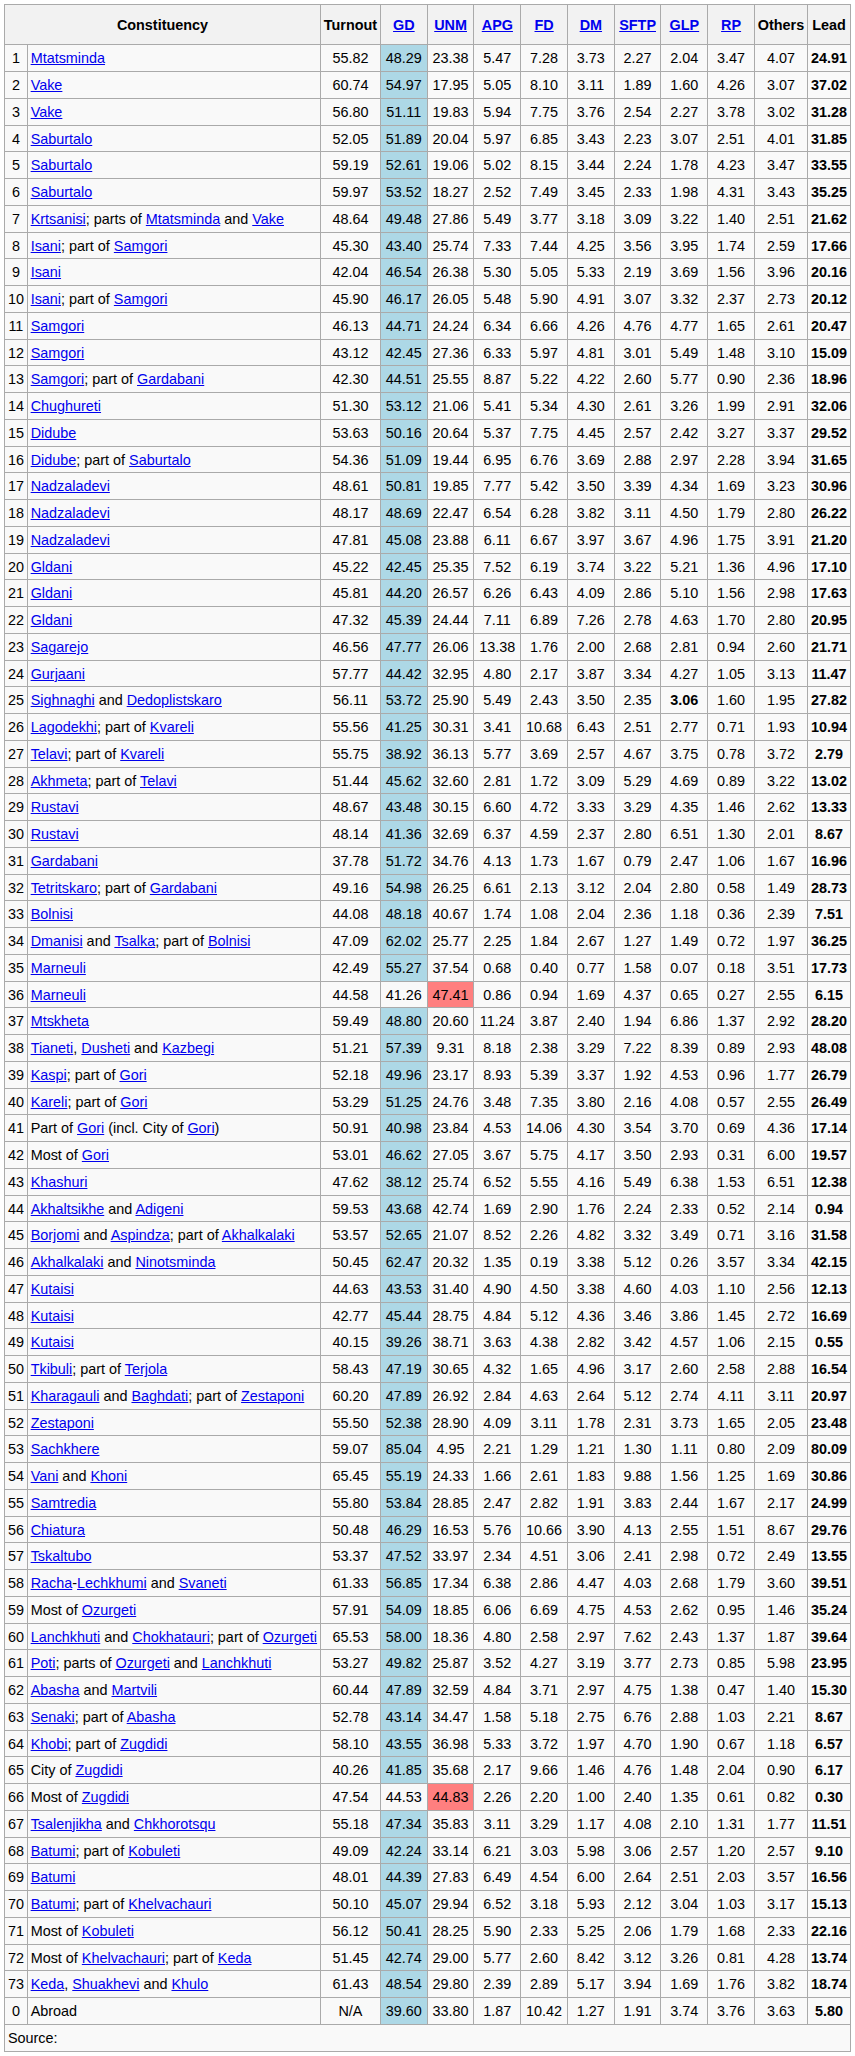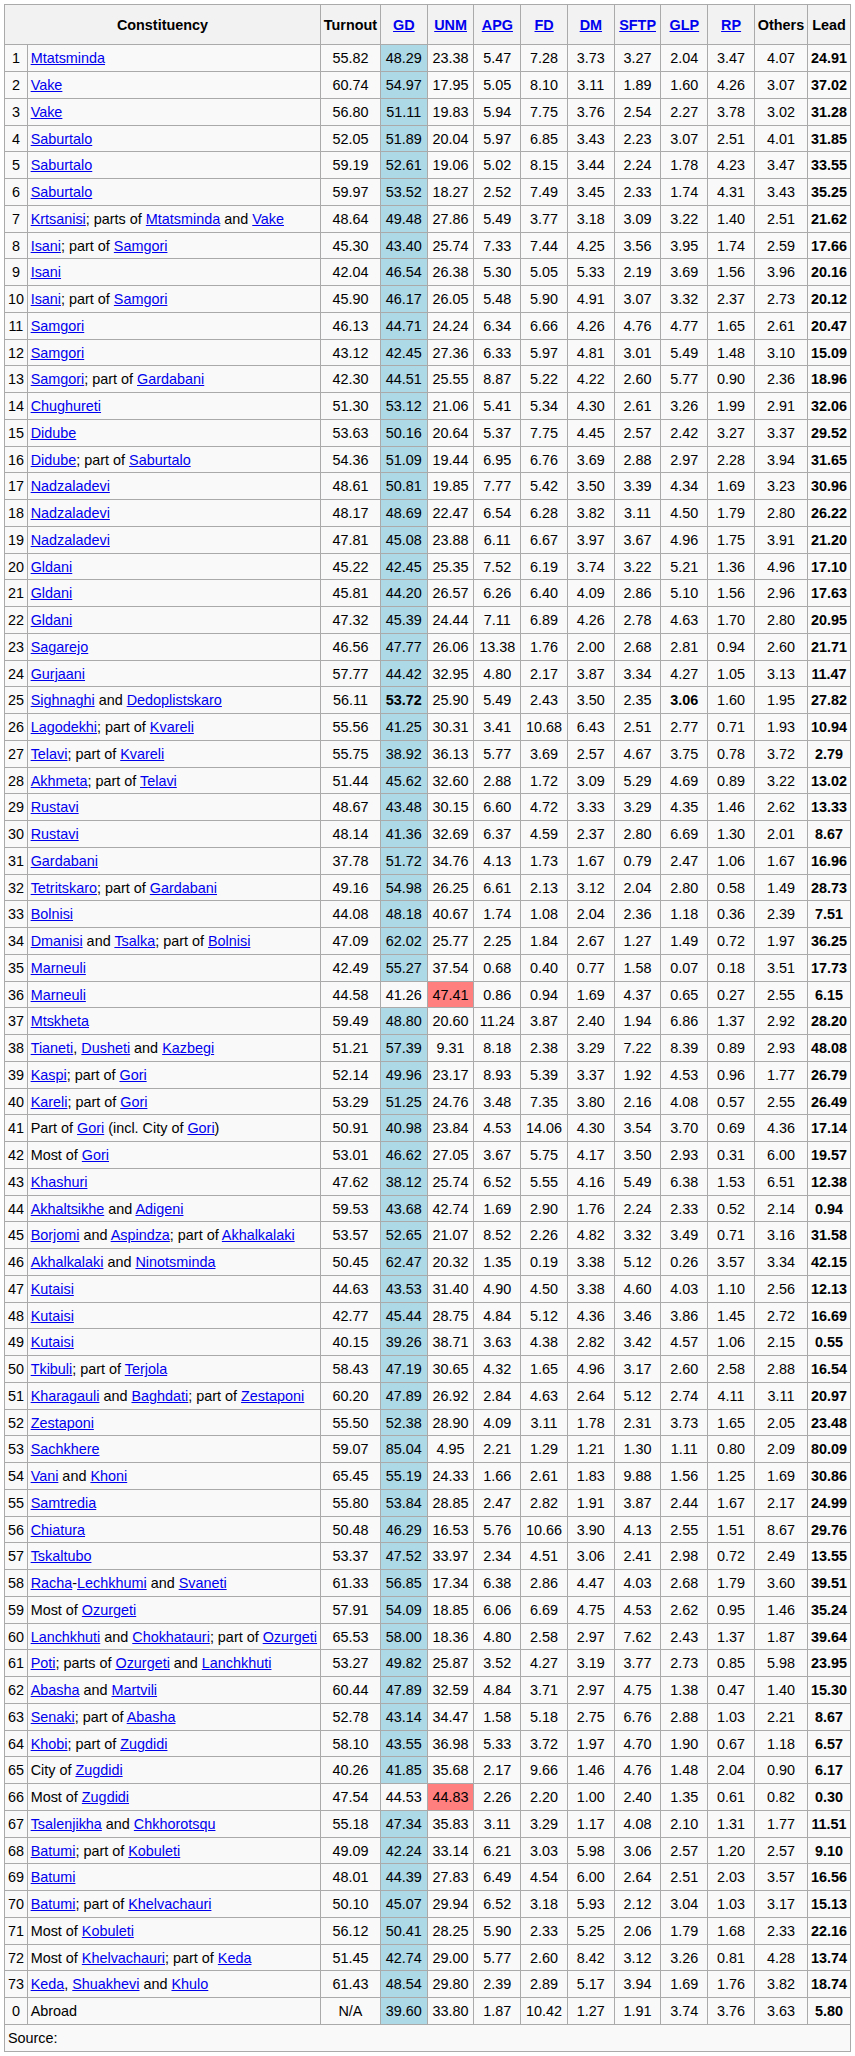(638, 58) 2.27 -> (638, 58) 3.27
(684, 192) 1.98 -> (684, 192) 1.74
(544, 593) 6.43 -> (544, 593) 6.40
(781, 593) 2.98 -> (781, 593) 2.96
(591, 620) 7.26 -> (591, 620) 4.26
(404, 700) normal -> (404, 700) bold
(497, 781) 2.81 -> (497, 781) 2.88
(684, 834) 6.51 -> (684, 834) 6.69
(350, 1075) 52.18 -> (350, 1075) 52.14
(638, 1503) 3.83 -> (638, 1503) 3.87
